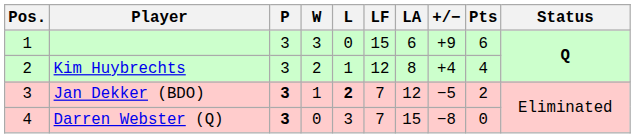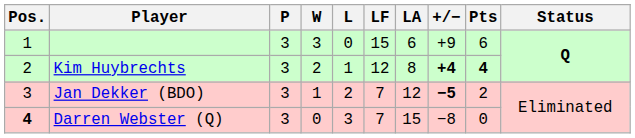(446, 69) normal -> (446, 69) bold
(483, 69) normal -> (483, 69) bold
(285, 94) bold -> (285, 94) normal
(348, 94) bold -> (348, 94) normal
(446, 94) normal -> (446, 94) bold
(27, 120) normal -> (27, 120) bold
(285, 120) bold -> (285, 120) normal
